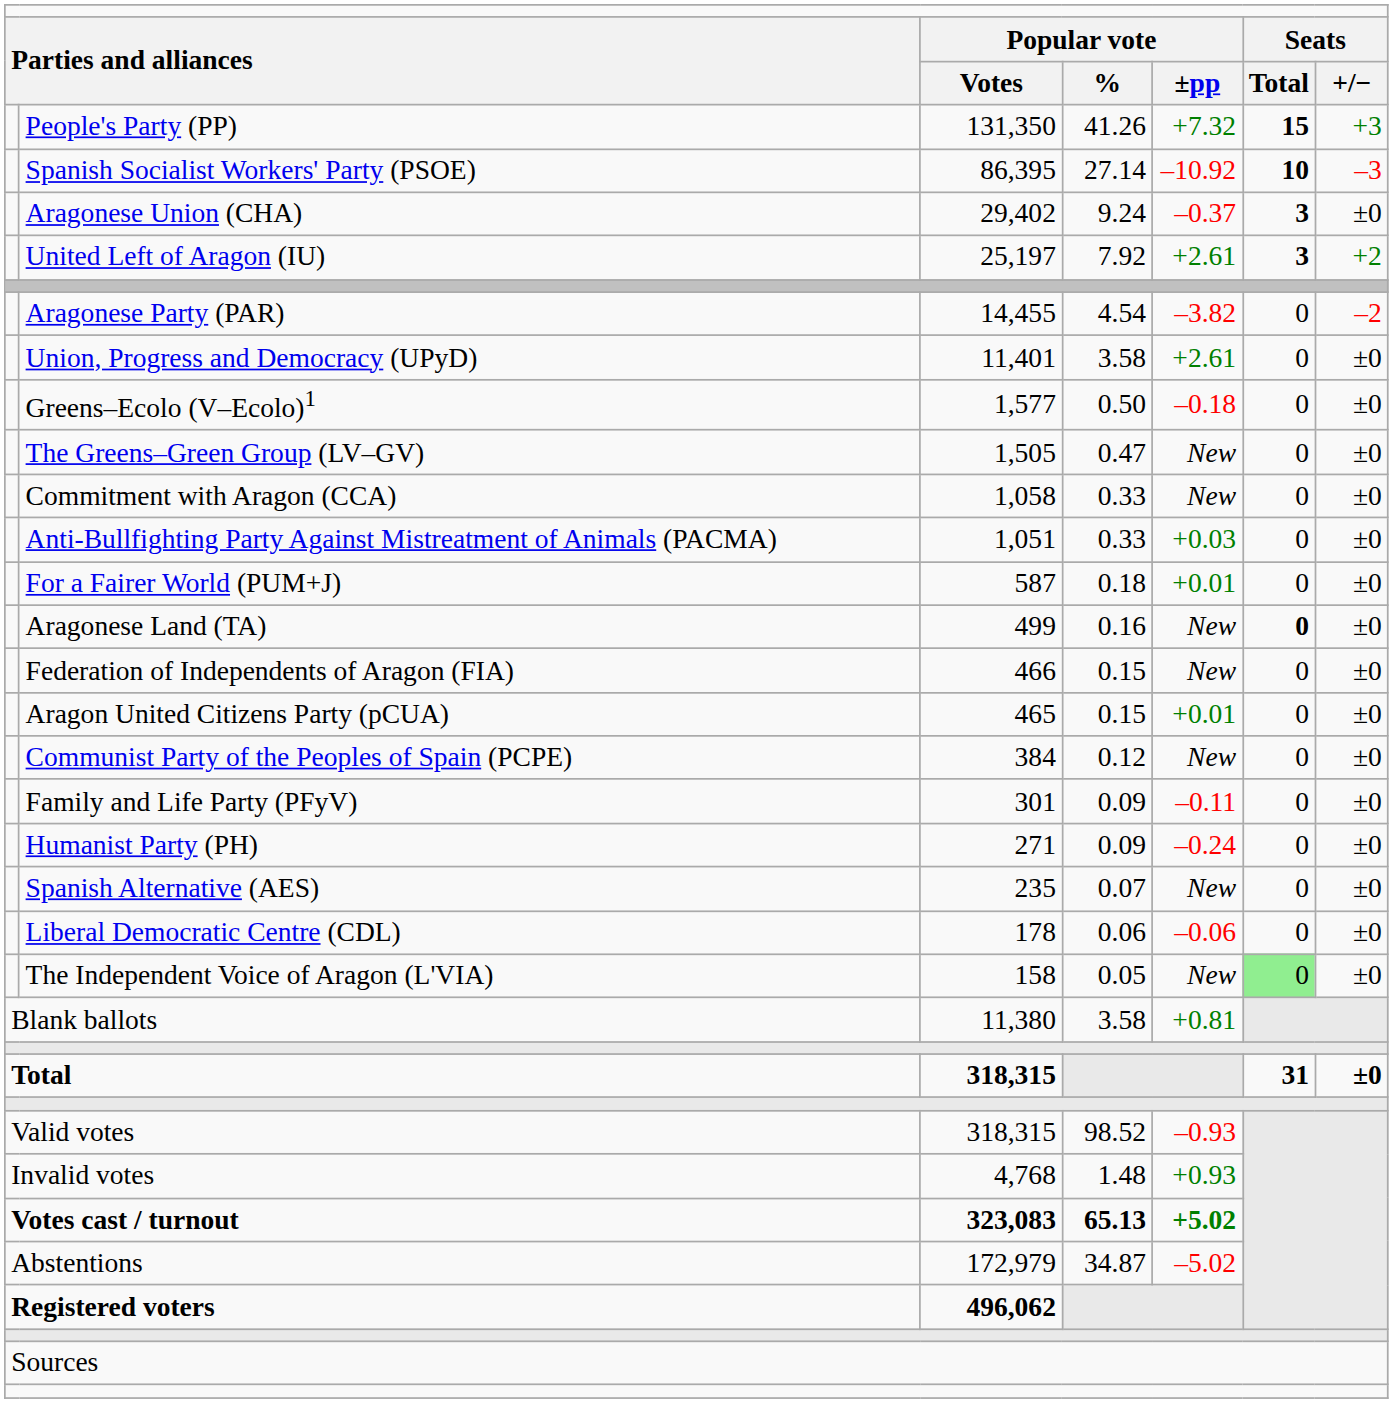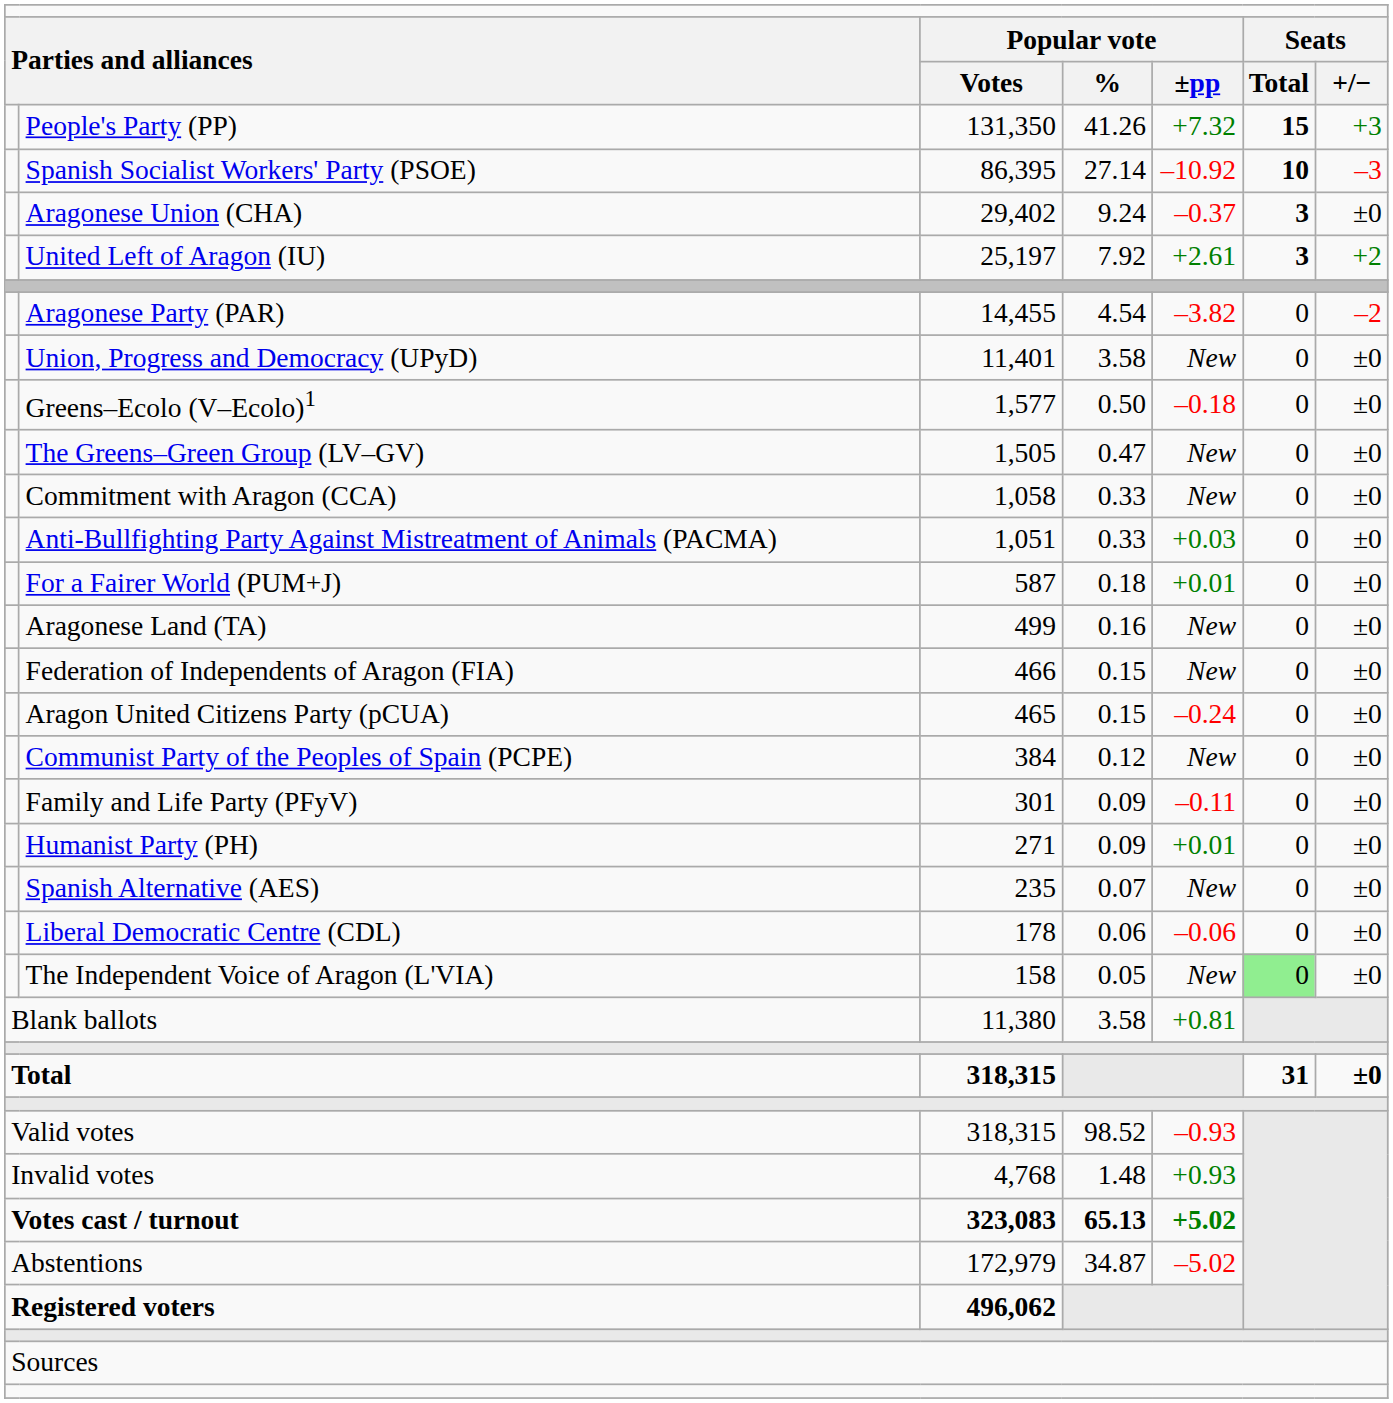(1204, 357) +2.61 -> (1212, 357) New
(1302, 626) bold -> (1302, 626) normal
(1204, 713) +0.01 -> (1205, 713) –0.24
(1205, 844) –0.24 -> (1204, 844) +0.01
